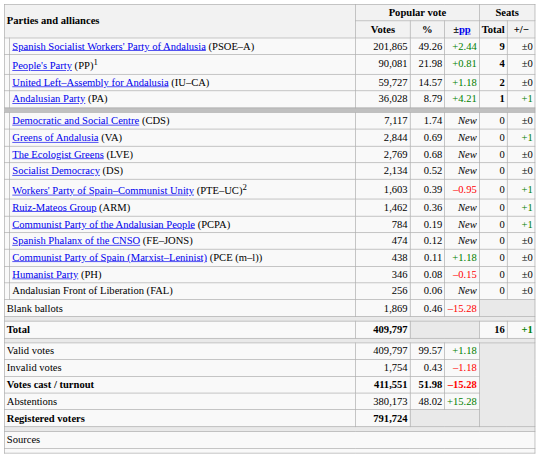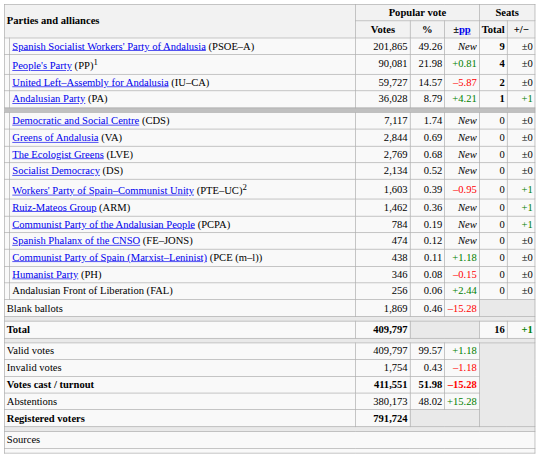(465, 46) +2.44 -> (467, 46) New
(465, 82) +1.18 -> (465, 82) –5.87
(527, 137) +1 -> (527, 137) ±0
(467, 291) New -> (465, 291) +2.44
